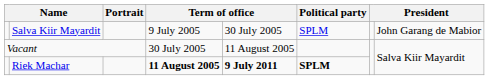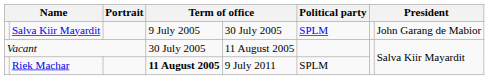(251, 65) bold -> (250, 65) normal
(315, 65) bold -> (314, 65) normal
